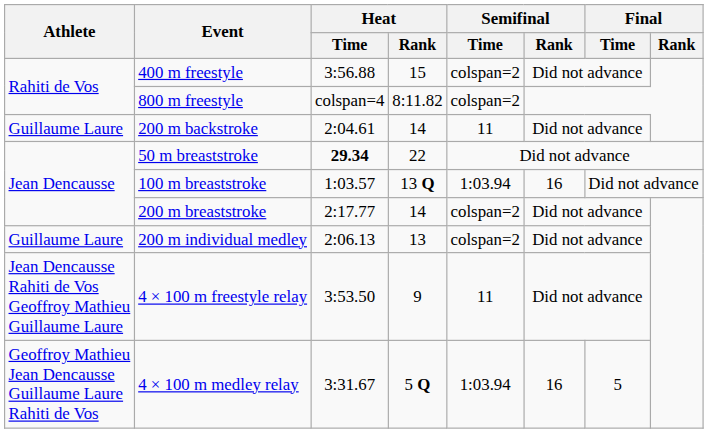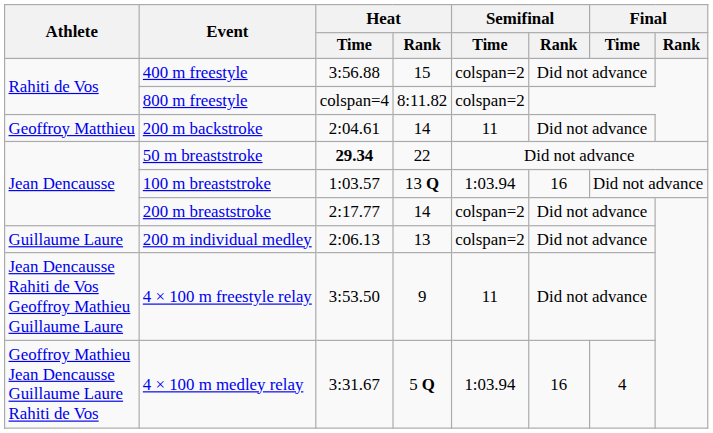(66, 128) Guillaume Laure -> (72, 128) Geoffroy Matthieu
(618, 384) 5 -> (622, 384) 4
